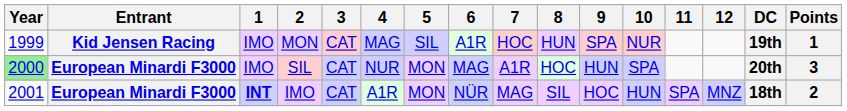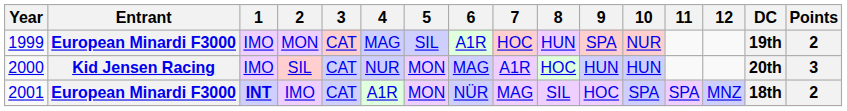(144, 43) Kid Jensen Racing -> (144, 43) European Minardi F3000
(814, 43) 1 -> (814, 43) 2
(26, 68) lightgreen background -> (26, 68) no background
(144, 68) European Minardi F3000 -> (144, 68) Kid Jensen Racing
(644, 68) SPA -> (644, 68) HUN
(644, 93) HUN -> (644, 93) SPA
